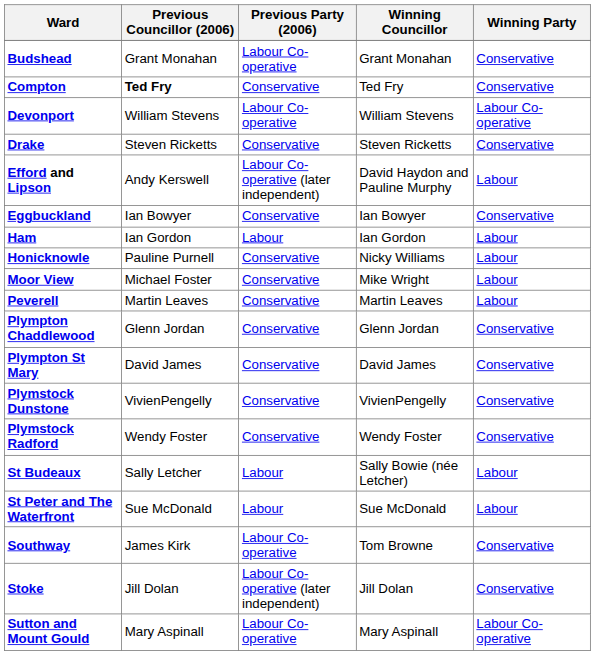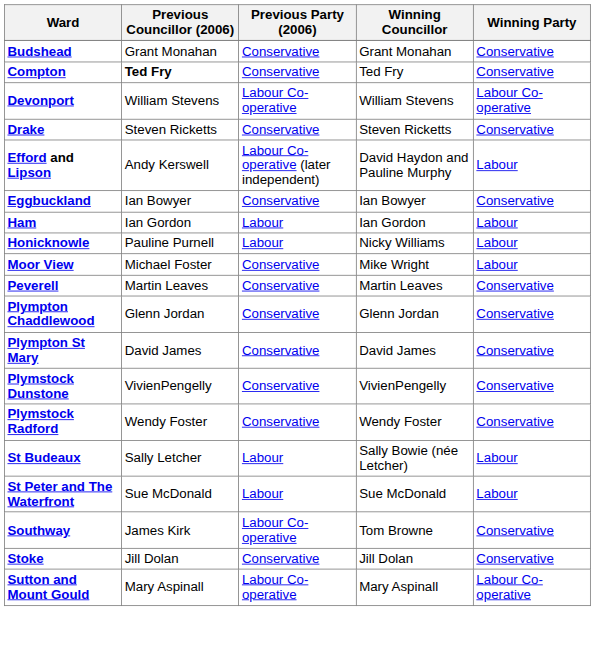(275, 58) Labour Co-operative -> (281, 51) Conservative
(281, 258) Conservative -> (263, 243) Labour
(497, 300) Labour -> (515, 285) Conservative
(286, 588) Labour Co-operative (later independent) -> (281, 558) Conservative
